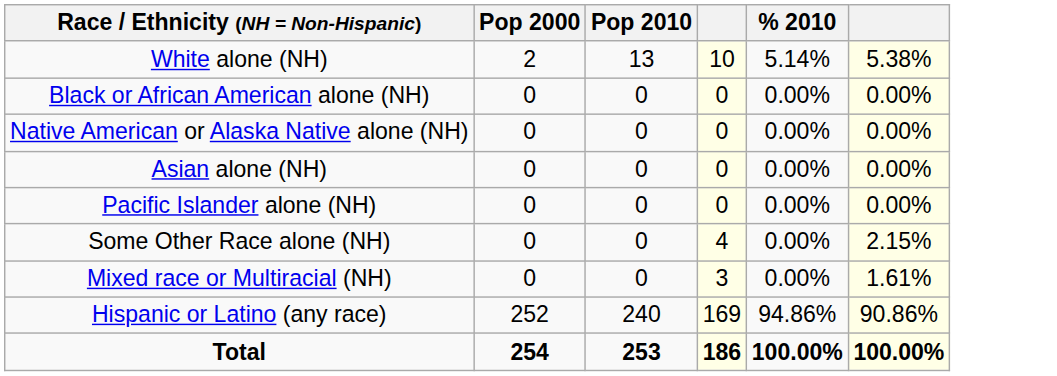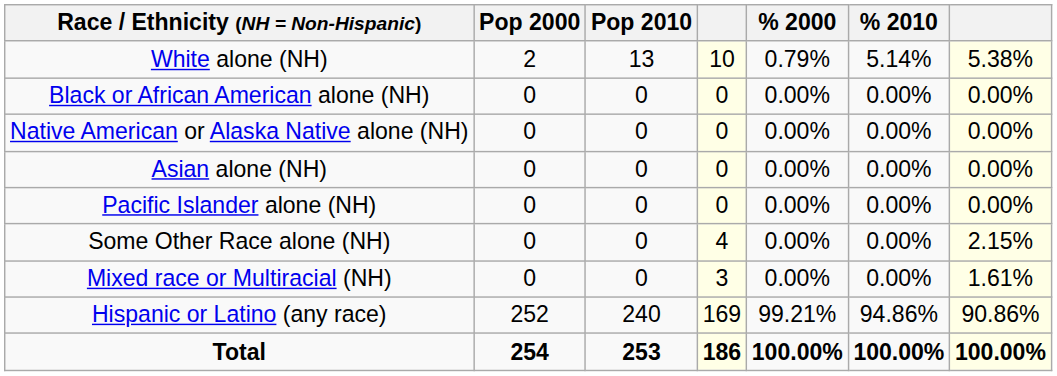+ column: (797, 22)
